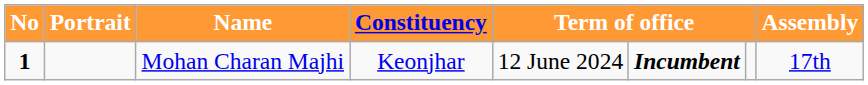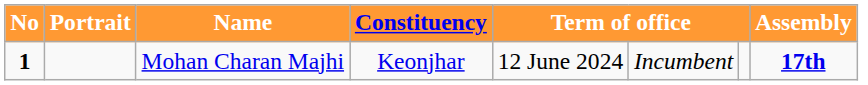(687, 60) bold -> (684, 60) normal
(810, 60) normal -> (803, 60) bold
